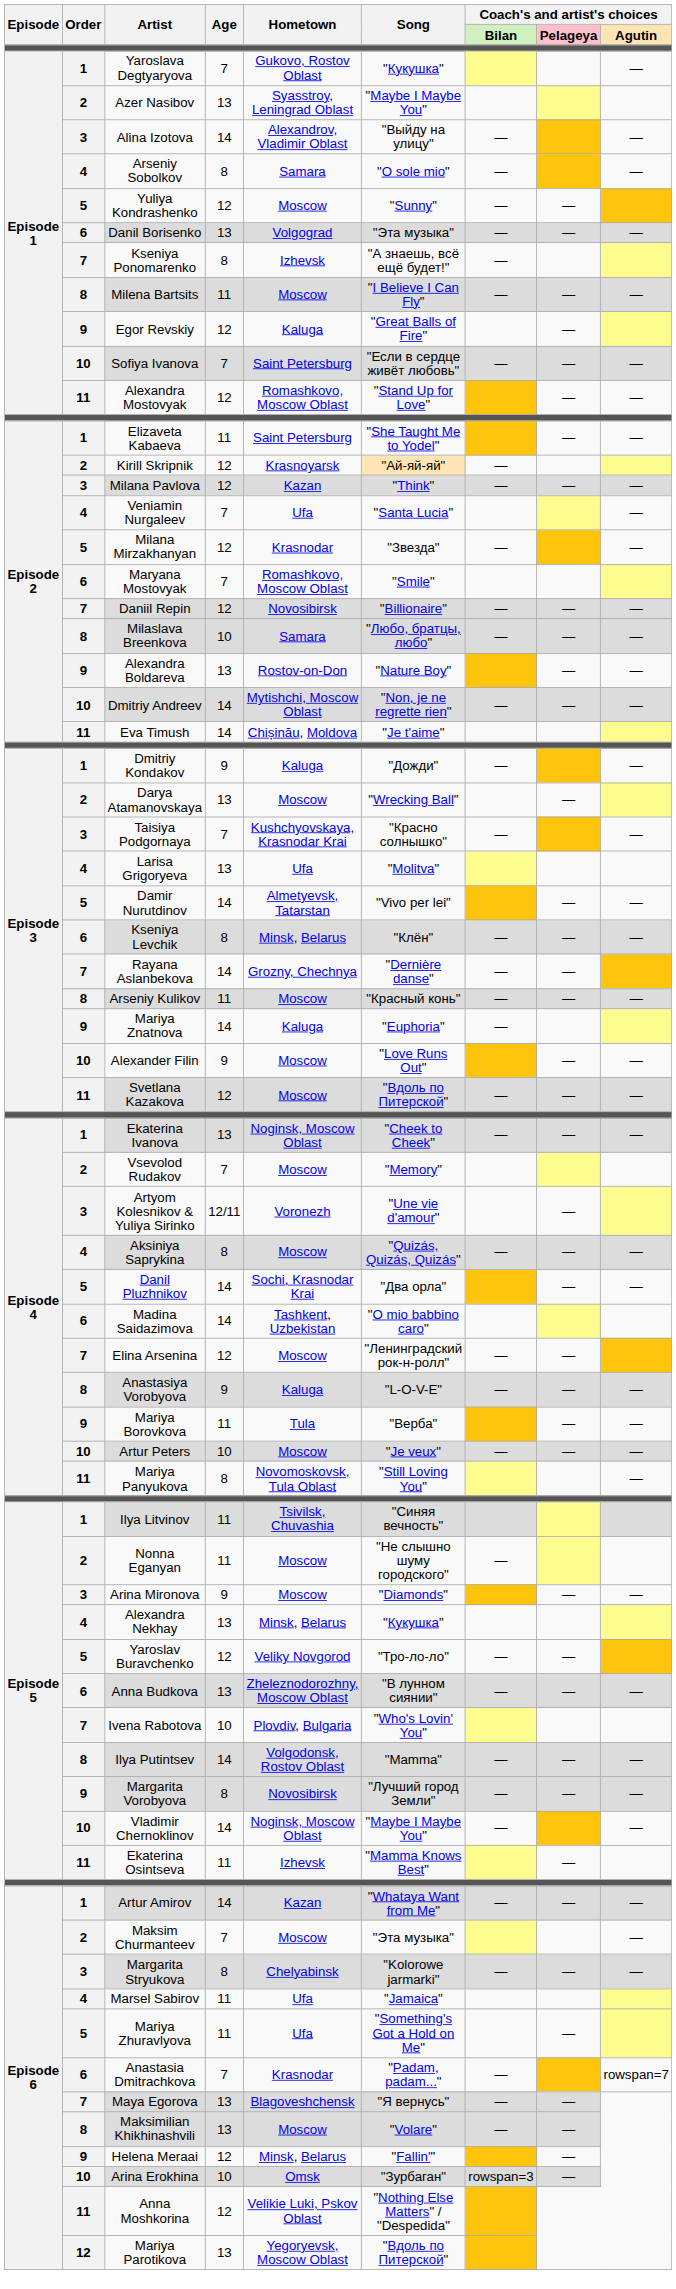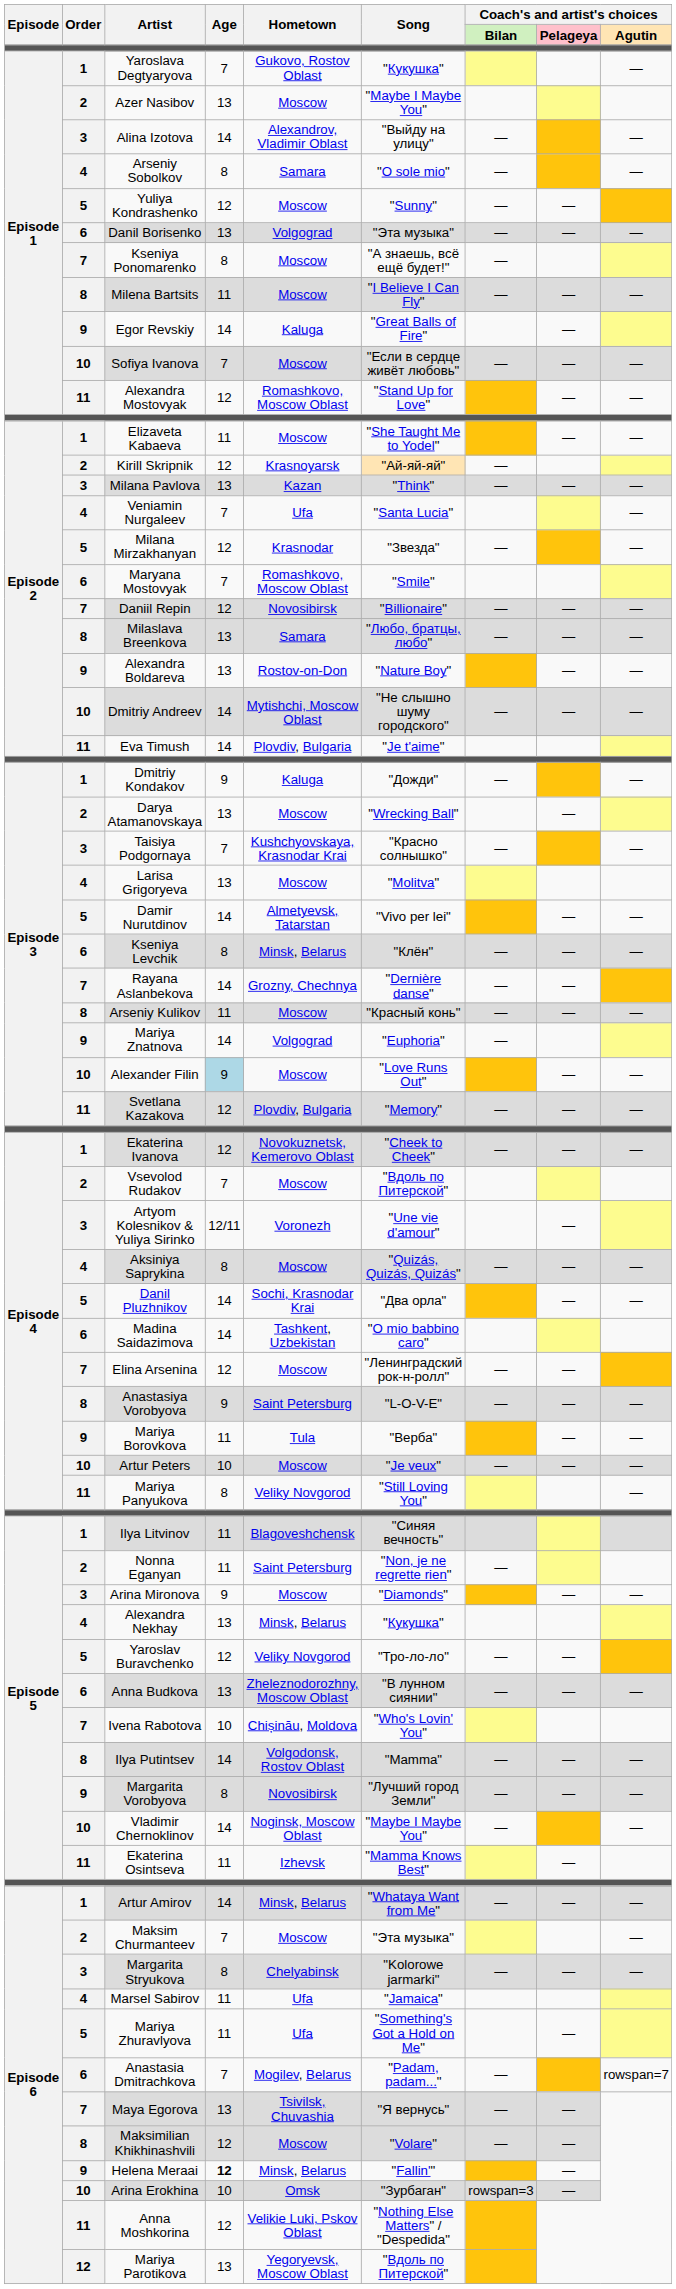(302, 103) Syasstroy, Leningrad Oblast -> (303, 103) Moscow
(303, 260) Izhevsk -> (303, 260) Moscow
(224, 329) 12 -> (224, 329) 14
(303, 363) Saint Petersburg -> (303, 363) Moscow
(303, 438) Saint Petersburg -> (303, 438) Moscow
(224, 485) 12 -> (224, 485) 13
(224, 636) 10 -> (224, 636) 13
(413, 705) "Non, je ne regrette rien" -> (413, 712) "Не слышно шуму городского"
(302, 732) Chișinău, Moldova -> (302, 746) Plovdiv, Bulgaria
(303, 868) Ufa -> (303, 883) Moscow
(302, 1026) Kaluga -> (303, 1040) Volgograd
(224, 1060) no background -> (224, 1074) lightblue background
(303, 1095) Moscow -> (302, 1109) Plovdiv, Bulgaria
(413, 1095) "Вдоль по Питерской" -> (413, 1109) "Memory"
(224, 1135) 13 -> (224, 1149) 12
(303, 1135) Noginsk, Moscow Oblast -> (302, 1149) Novokuznetsk, Kemerovo Oblast
(413, 1169) "Memory" -> (413, 1184) "Вдоль по Питерской"
(302, 1390) Kaluga -> (303, 1404) Saint Petersburg
(302, 1479) Novomoskovsk, Tula Oblast -> (303, 1493) Veliky Novgorod
(302, 1519) Tsivilsk, Chuvashia -> (302, 1533) Blagoveshchensk
(303, 1560) Moscow -> (303, 1567) Saint Petersburg
(413, 1560) "Не слышно шуму городского" -> (413, 1567) "Non, je ne regrette rien"
(302, 1725) Plovdiv, Bulgaria -> (302, 1725) Chișinău, Moldova
(303, 1903) Kazan -> (302, 1903) Minsk, Belarus
(302, 2075) Krasnodar -> (303, 2075) Mogilev, Belarus
(302, 2102) Blagoveshchensk -> (302, 2109) Tsivilsk, Chuvashia
(224, 2129) 13 -> (224, 2143) 12
(224, 2156) normal -> (224, 2171) bold
